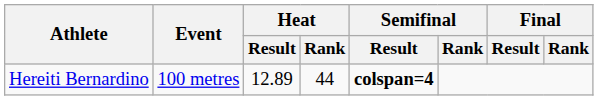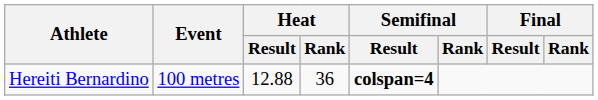(272, 79) 12.89 -> (272, 79) 12.88
(325, 79) 44 -> (325, 79) 36
